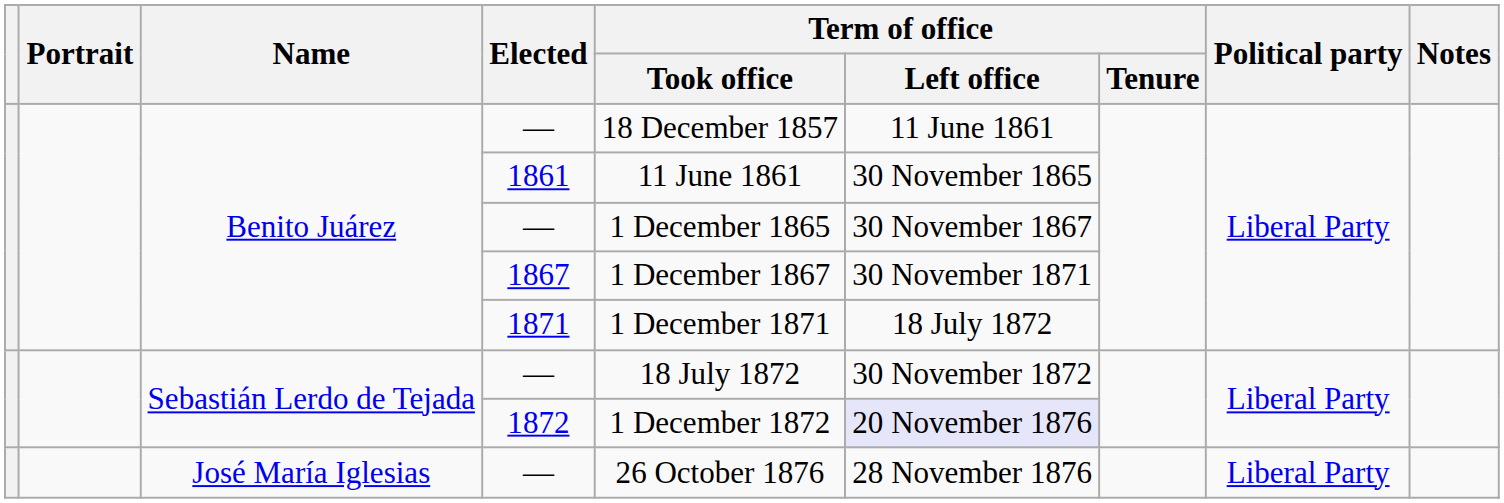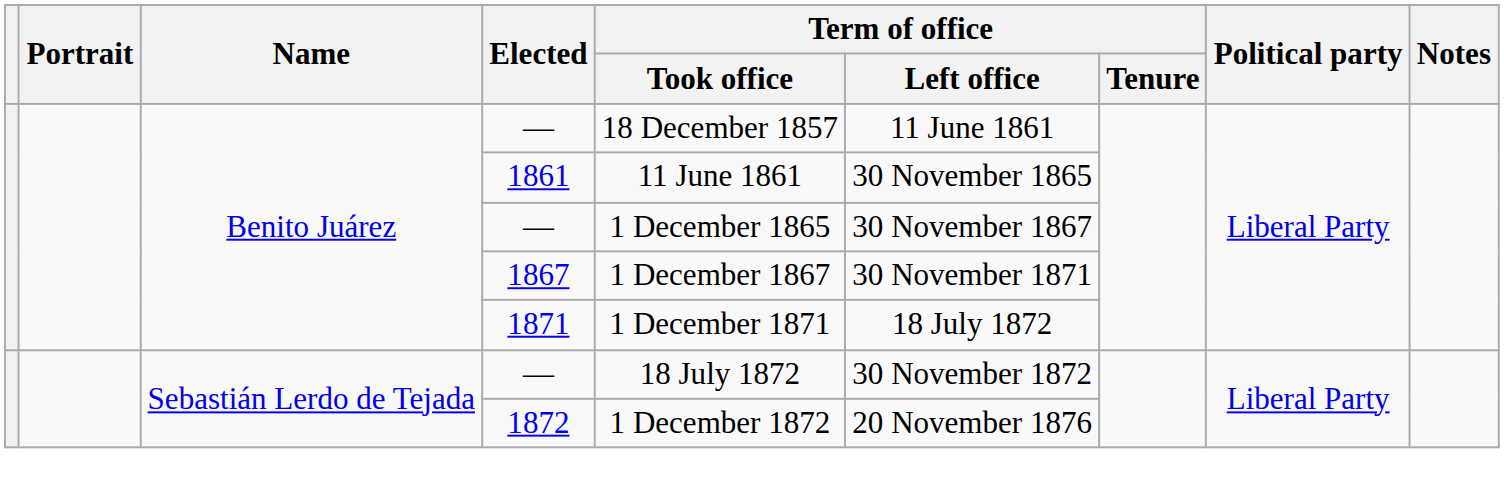(972, 422) lavender background -> (972, 422) no background
- row: (311, 472)
